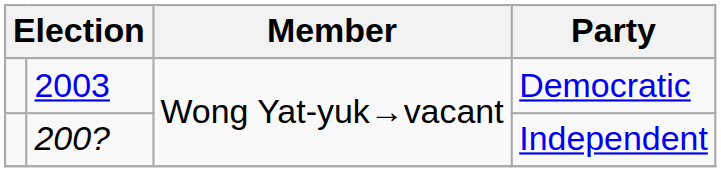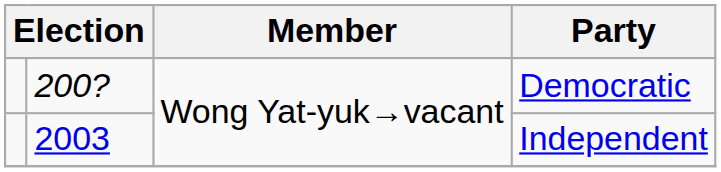(72, 85) 2003 -> (72, 85) 200?
(72, 138) 200? -> (72, 138) 2003
